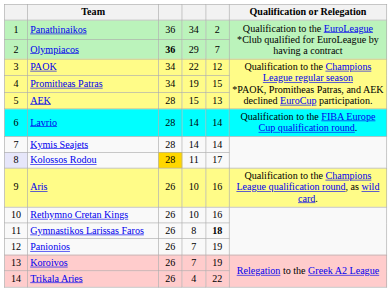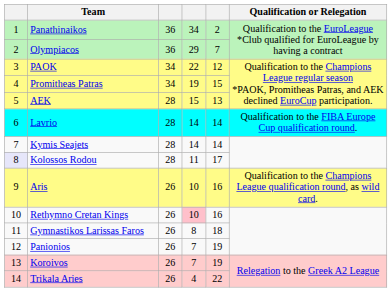(170, 49) bold -> (170, 49) normal
(170, 160) gold background -> (170, 160) no background
(194, 215) no background -> (194, 215) pink background
(217, 231) bold -> (217, 231) normal
